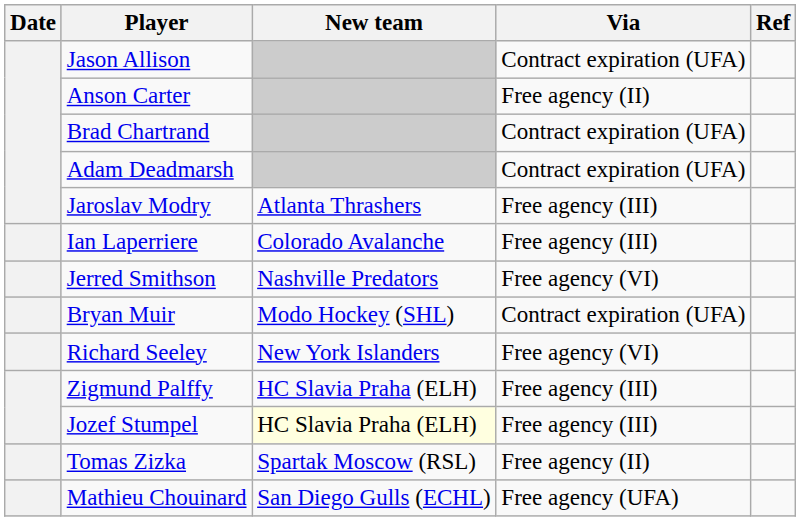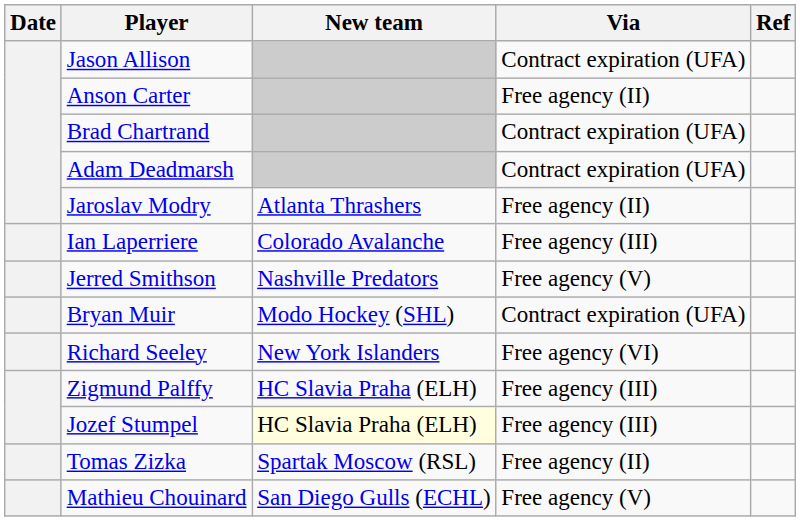(579, 205) Free agency (III) -> (576, 205) Free agency (II)
(580, 278) Free agency (VI) -> (576, 278) Free agency (V)
(590, 497) Free agency (UFA) -> (576, 497) Free agency (V)
